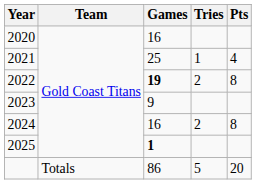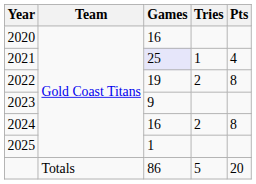(154, 59) no background -> (154, 59) lavender background
(154, 80) bold -> (154, 80) normal
(151, 146) bold -> (151, 146) normal
